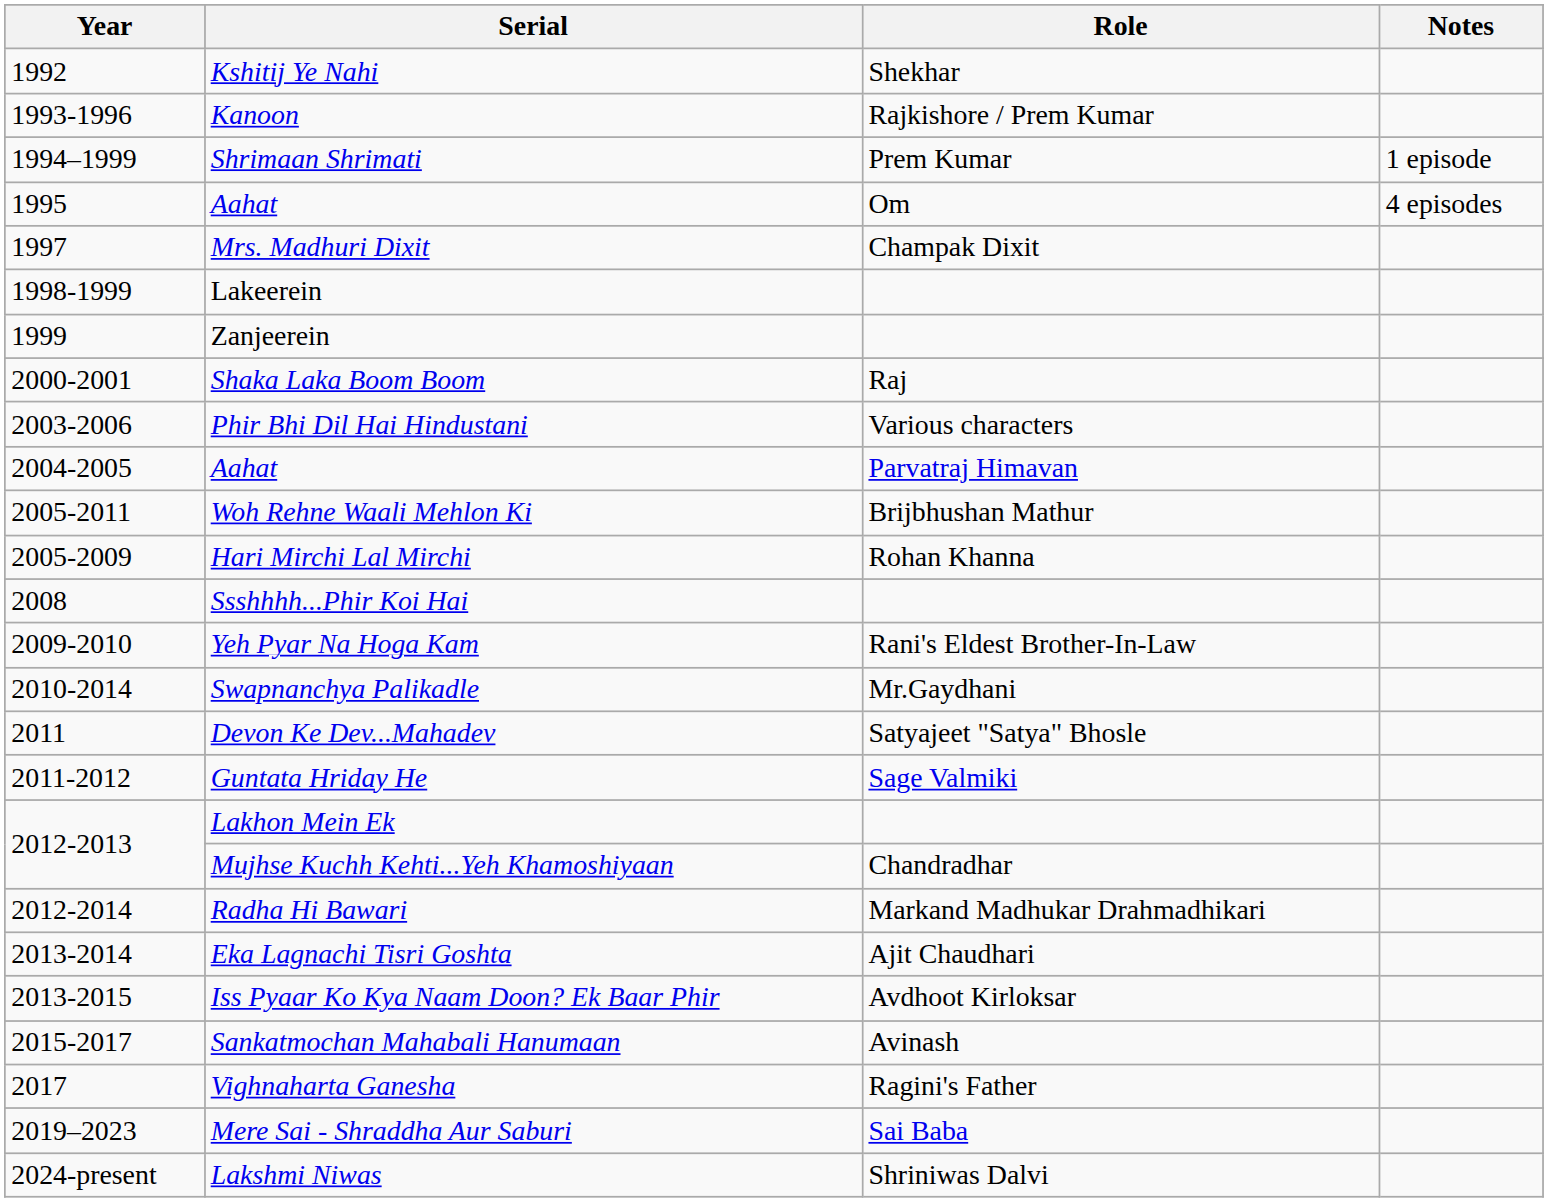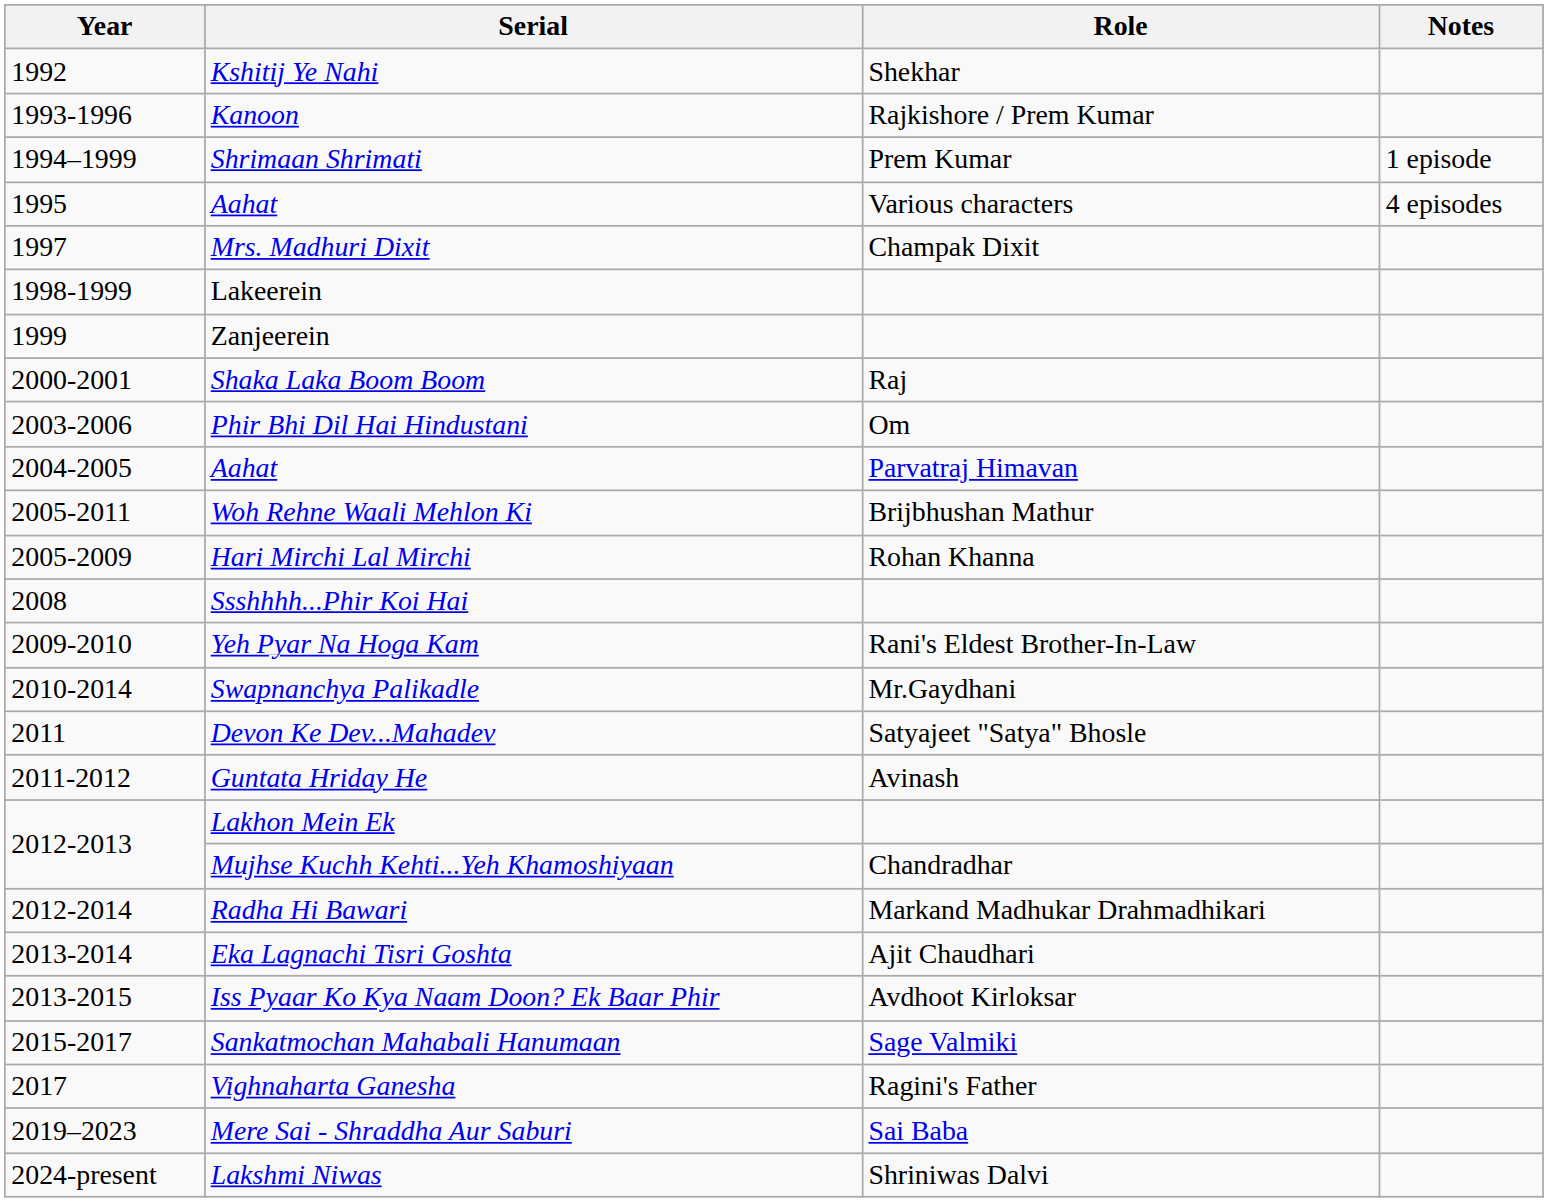(889, 203) Om -> (971, 203) Various characters
(971, 423) Various characters -> (889, 423) Om
(943, 777) Sage Valmiki -> (914, 777) Avinash
(914, 1042) Avinash -> (943, 1042) Sage Valmiki
